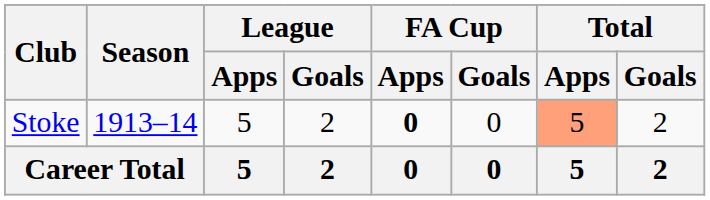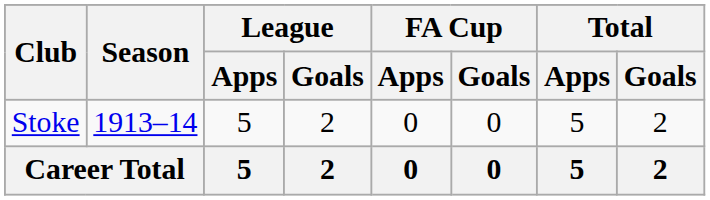(411, 122) bold -> (411, 122) normal
(577, 122) lightsalmon background -> (577, 122) no background
